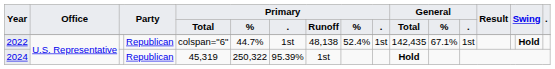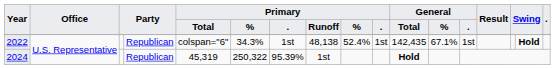(250, 42) 44.7% -> (250, 42) 34.3%
